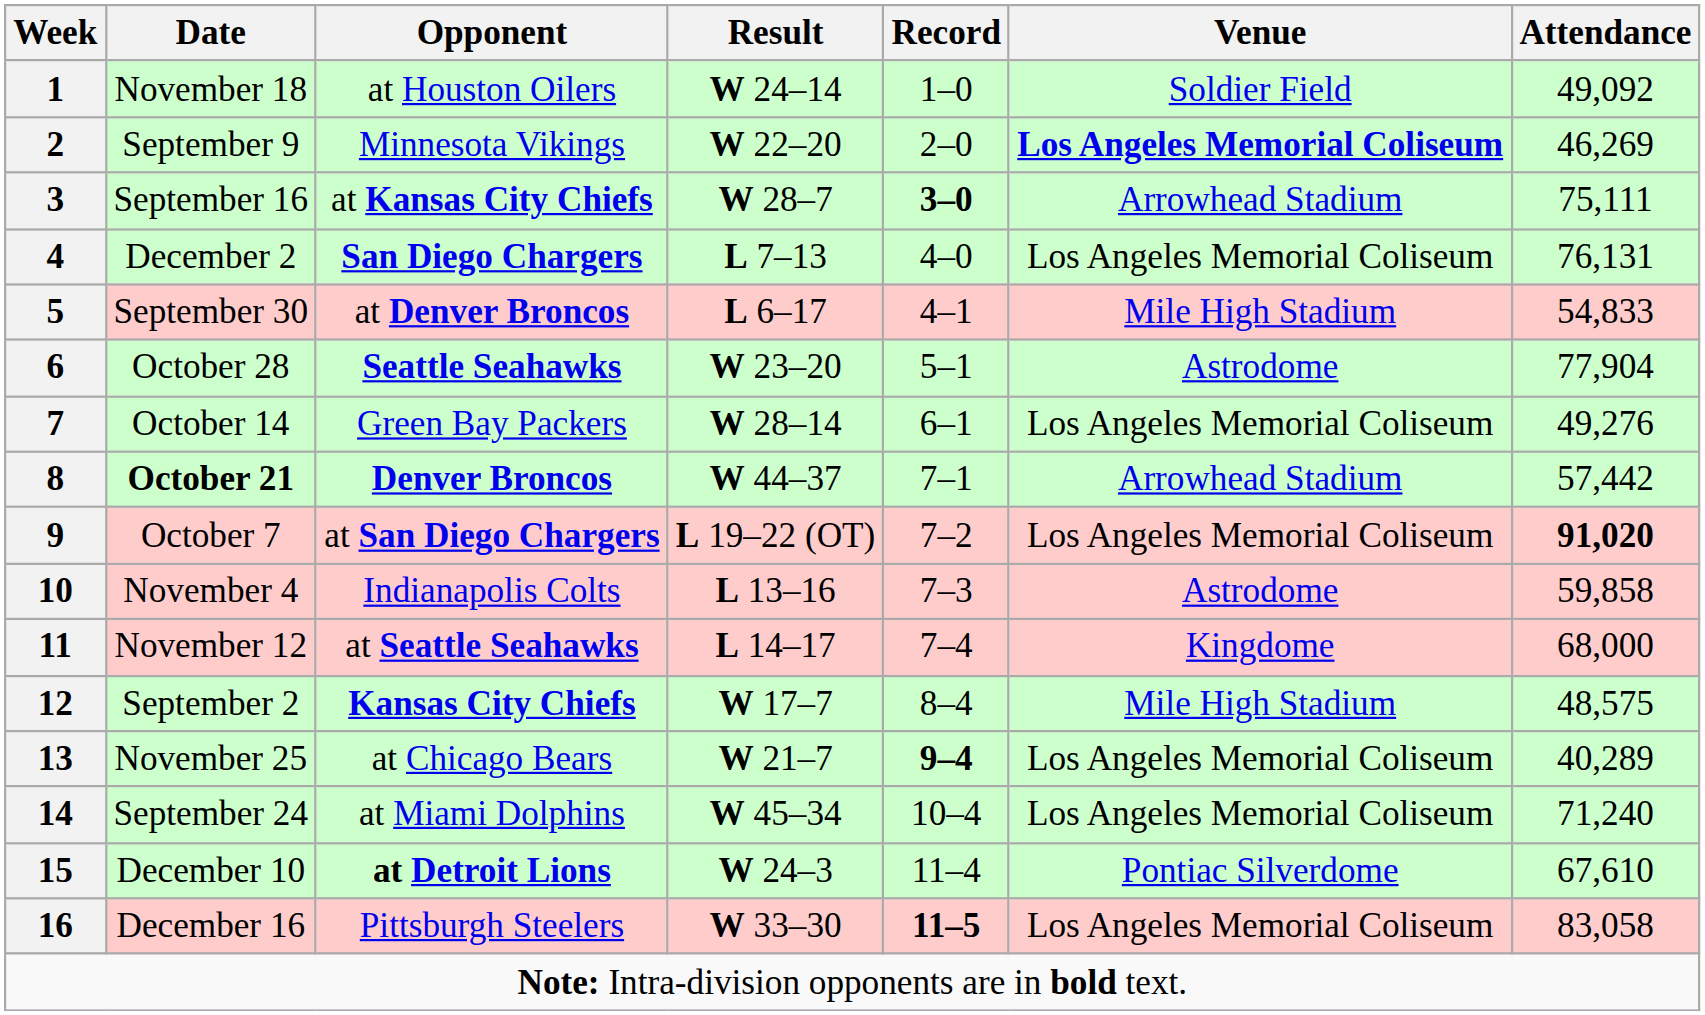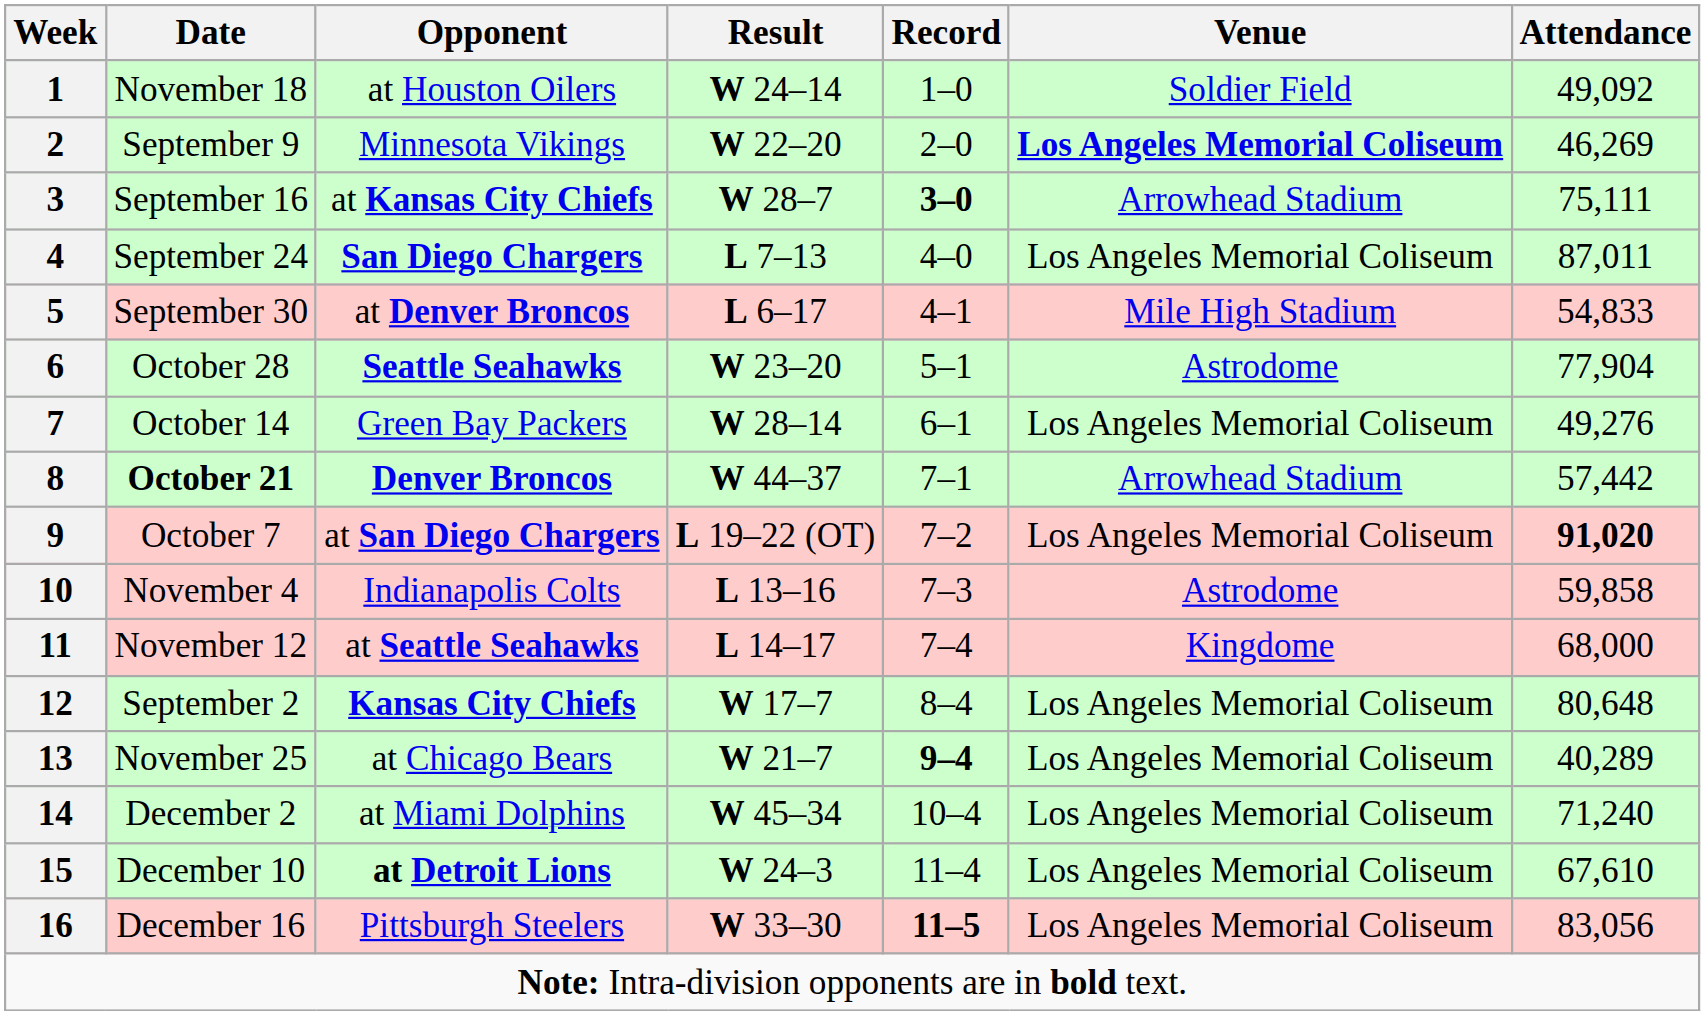(211, 255) December 2 -> (211, 255) September 24
(1605, 255) 76,131 -> (1605, 255) 87,011
(1260, 702) Mile High Stadium -> (1260, 702) Los Angeles Memorial Coliseum
(1605, 702) 48,575 -> (1605, 702) 80,648
(211, 813) September 24 -> (211, 813) December 2
(1260, 869) Pontiac Silverdome -> (1260, 869) Los Angeles Memorial Coliseum
(1605, 925) 83,058 -> (1605, 925) 83,056
